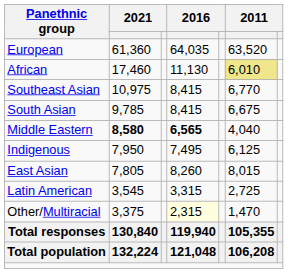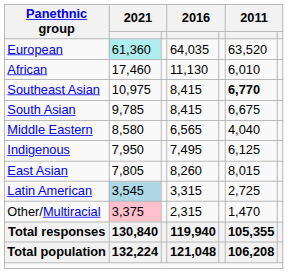(131, 49) no background -> (131, 49) paleturquoise background
(244, 69) khaki background -> (244, 69) no background
(244, 89) normal -> (244, 89) bold
(128, 130) bold -> (128, 130) normal
(186, 130) bold -> (186, 130) normal
(128, 191) no background -> (128, 191) lightblue background
(128, 211) no background -> (128, 211) pink background
(186, 211) lightyellow background -> (186, 211) no background
